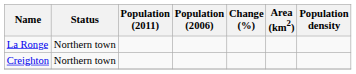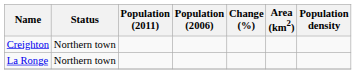rows swapped: (28, 61) <-> (27, 44)
